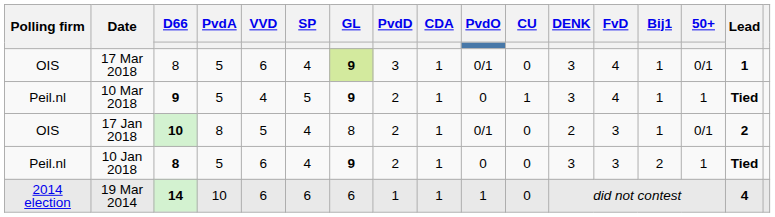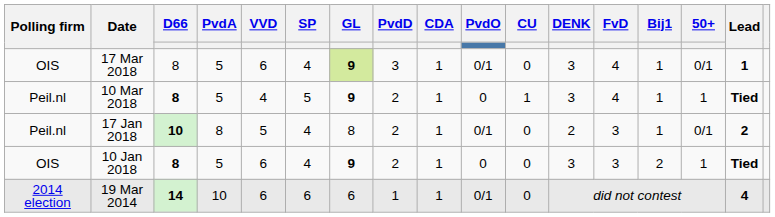(175, 98) 9 -> (175, 98) 8
(48, 130) OIS -> (48, 130) Peil.nl
(48, 163) Peil.nl -> (48, 163) OIS
(483, 196) 1 -> (483, 196) 0/1
